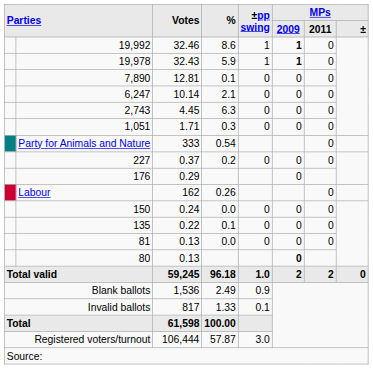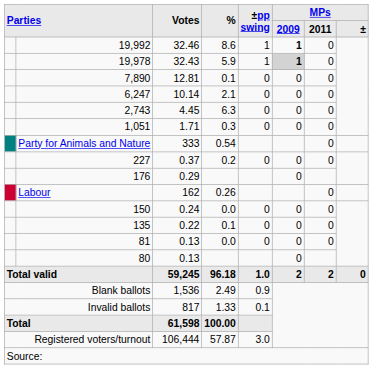(299, 62) no background -> (299, 62) lightgrey background
(299, 258) bold -> (299, 258) normal
